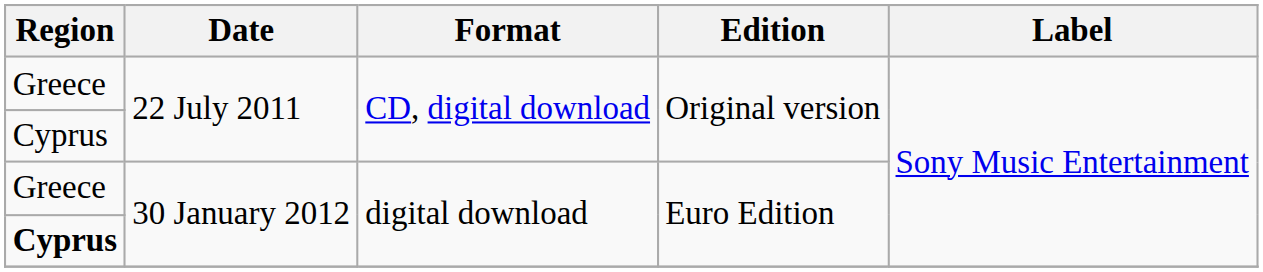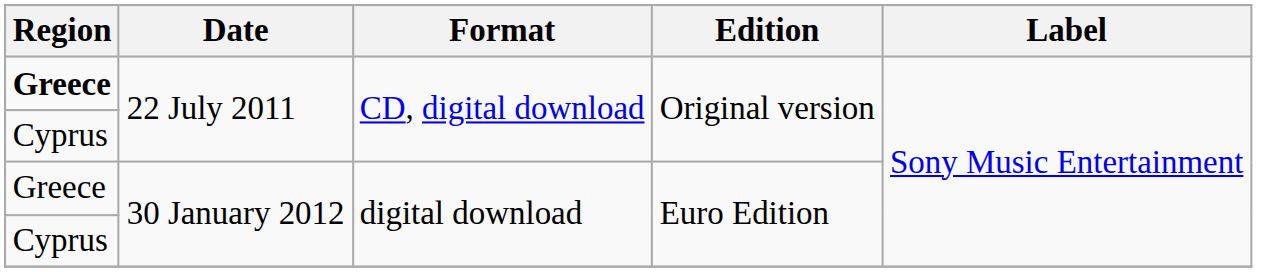(59, 82) normal -> (62, 82) bold
(65, 239) bold -> (60, 239) normal
